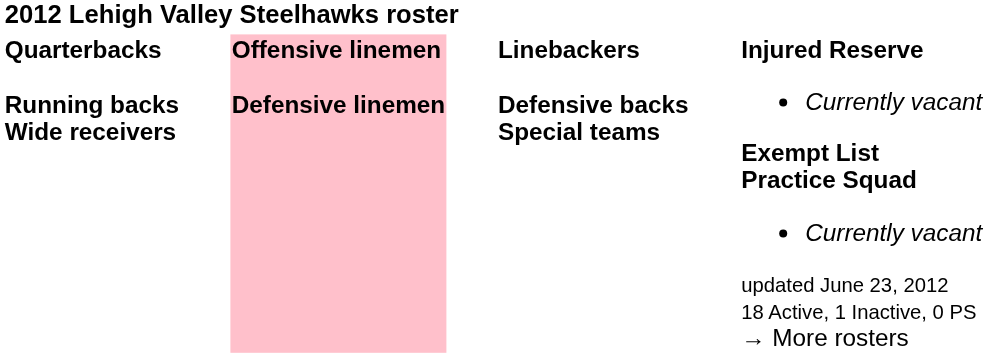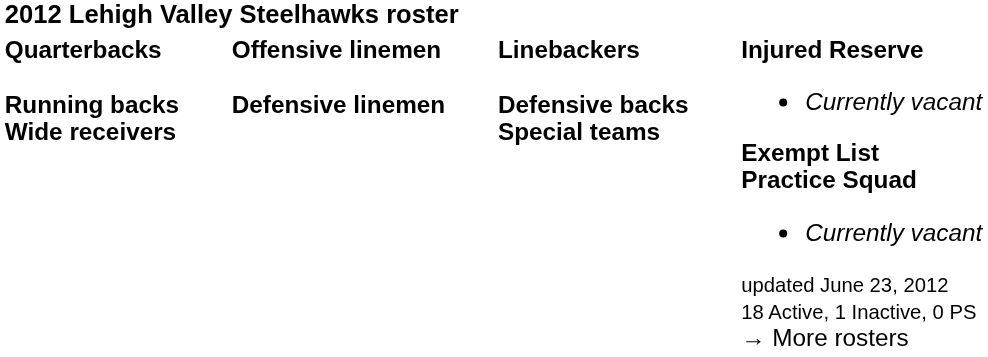(338, 77) pink background -> (338, 77) no background
